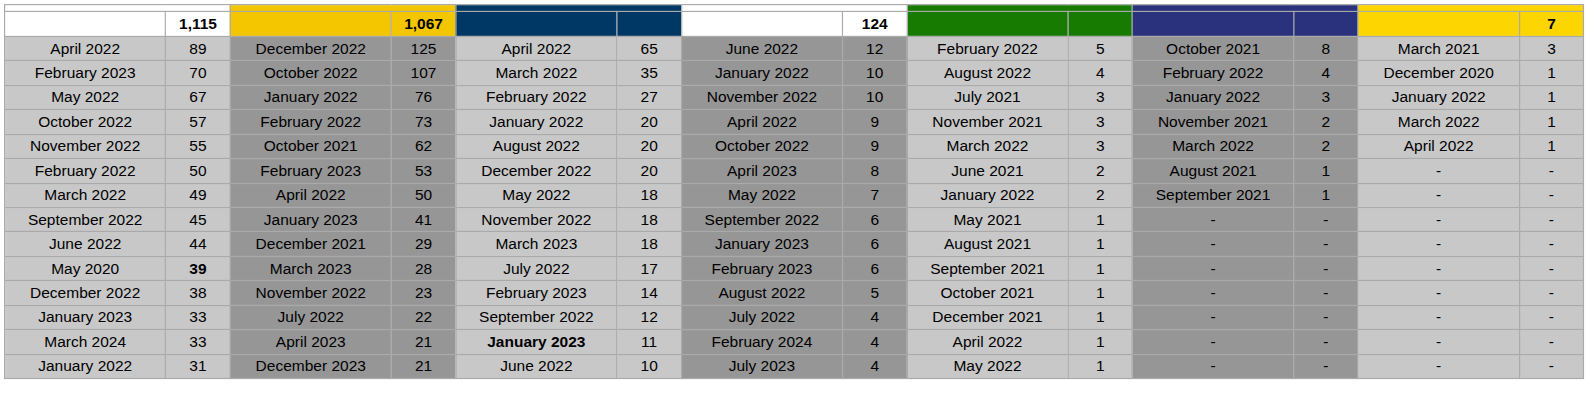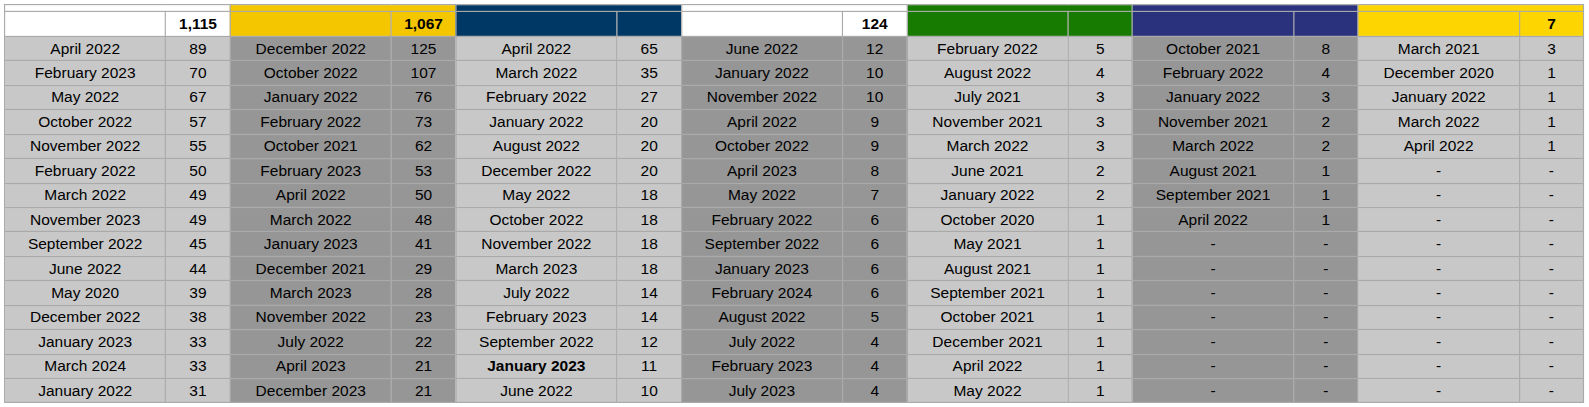+ row: (85, 219)
(198, 268) bold -> (198, 293) normal
(649, 268) 17 -> (649, 293) 14
(762, 268) February 2023 -> (762, 293) February 2024
(762, 341) February 2024 -> (762, 366) February 2023
